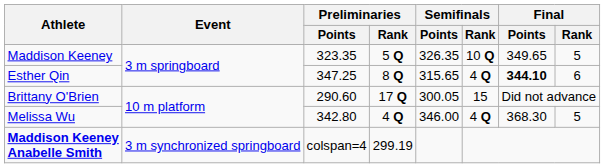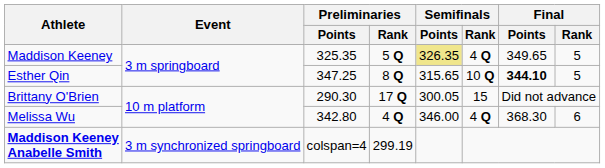(337, 55) 323.35 -> (337, 55) 325.35
(439, 55) no background -> (439, 55) khaki background
(480, 55) 10 Q -> (480, 55) 4 Q
(480, 76) 4 Q -> (480, 76) 10 Q
(577, 76) 6 -> (577, 76) 5
(337, 97) 290.60 -> (337, 97) 290.30
(577, 118) 5 -> (577, 118) 6
